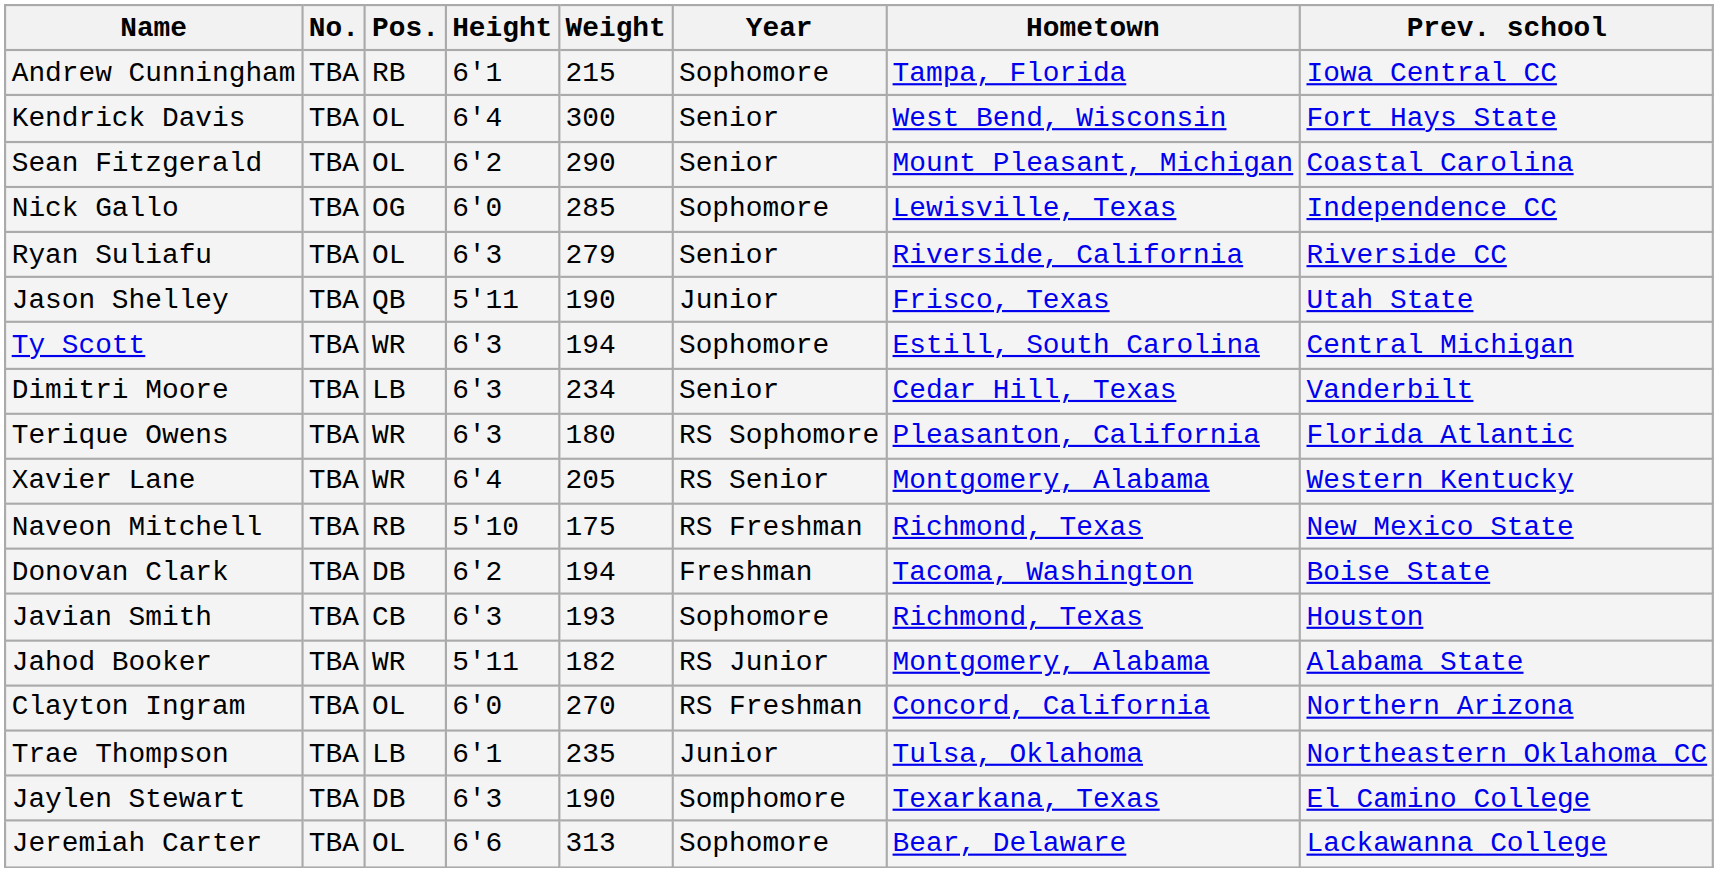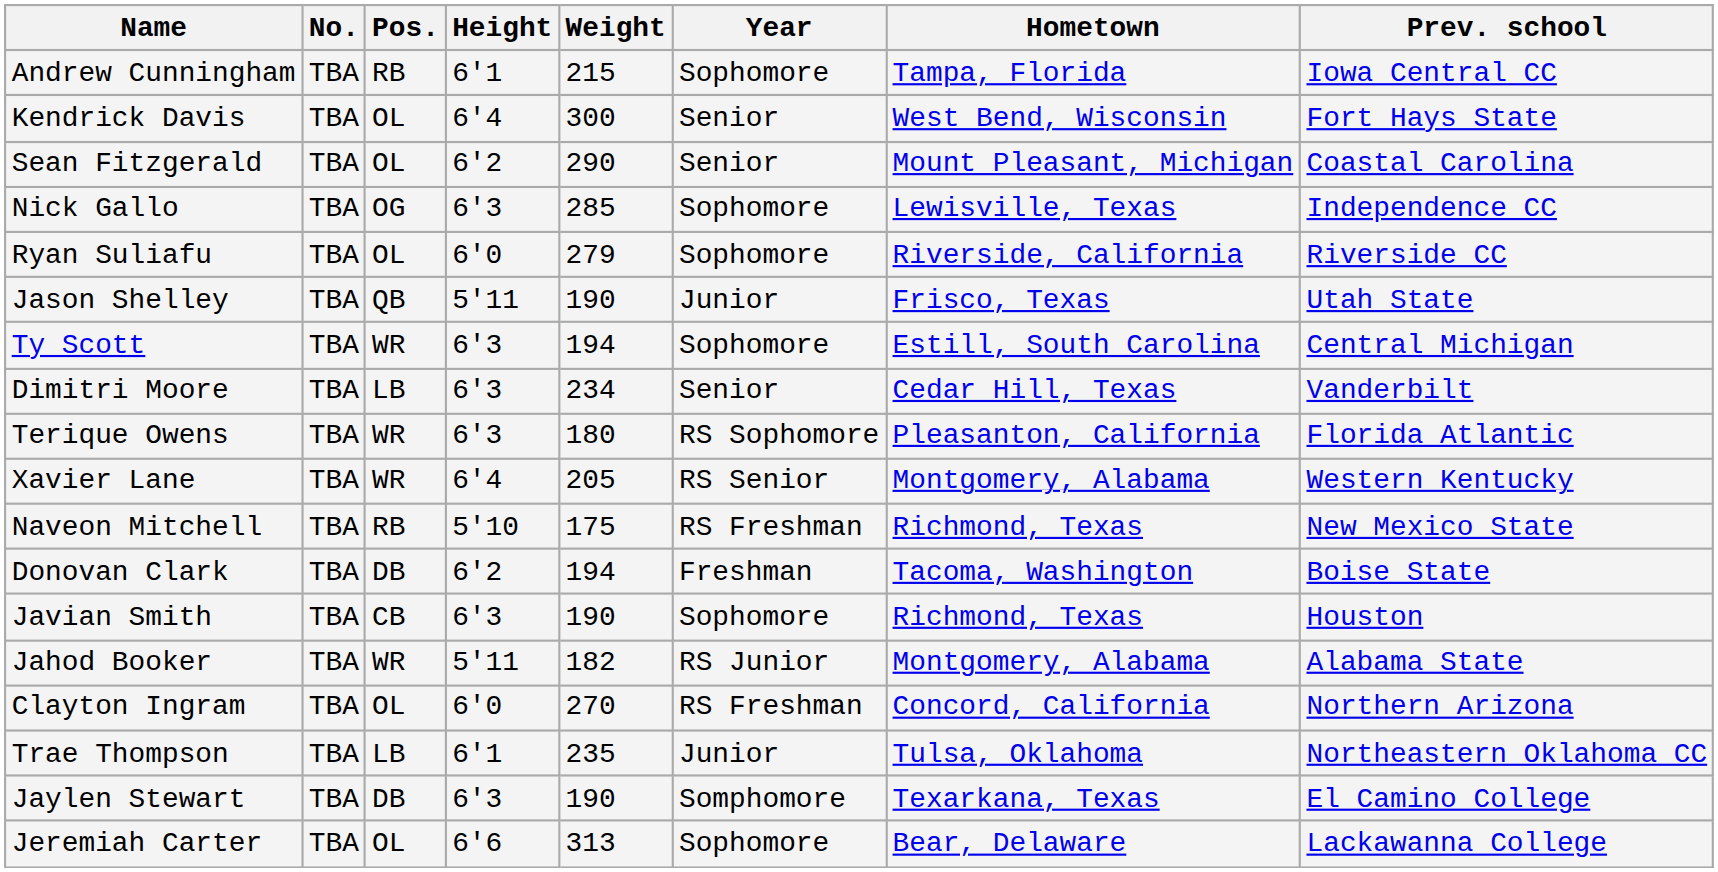(477, 209) 6'0 -> (477, 209) 6'3
(477, 254) 6'3 -> (477, 254) 6'0
(729, 254) Senior -> (754, 254) Sophomore
(591, 617) 193 -> (591, 617) 190
